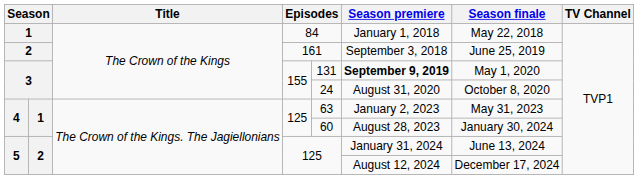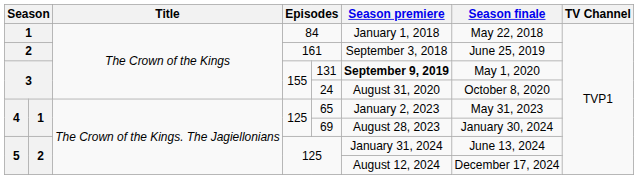(327, 109) 63 -> (327, 109) 65
(327, 128) 60 -> (327, 128) 69
